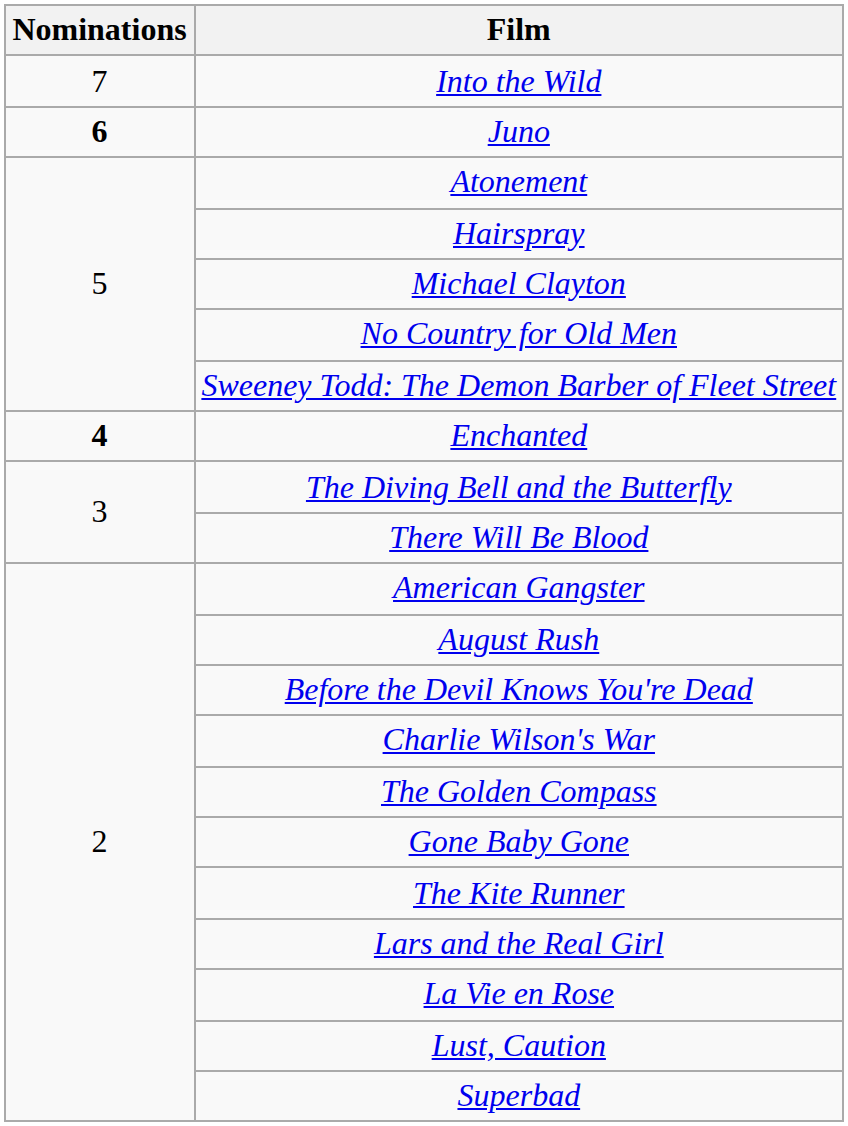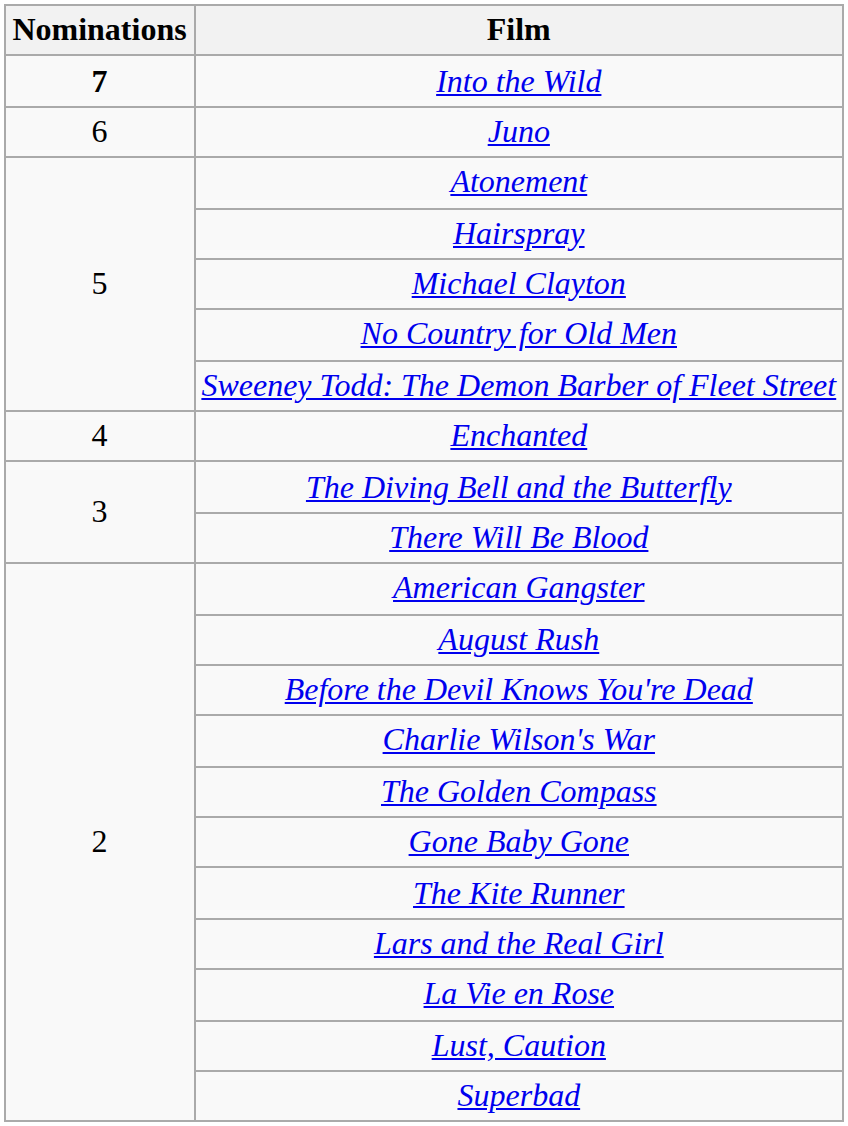(100, 80) normal -> (100, 80) bold
(100, 131) bold -> (100, 131) normal
(100, 435) bold -> (100, 435) normal
